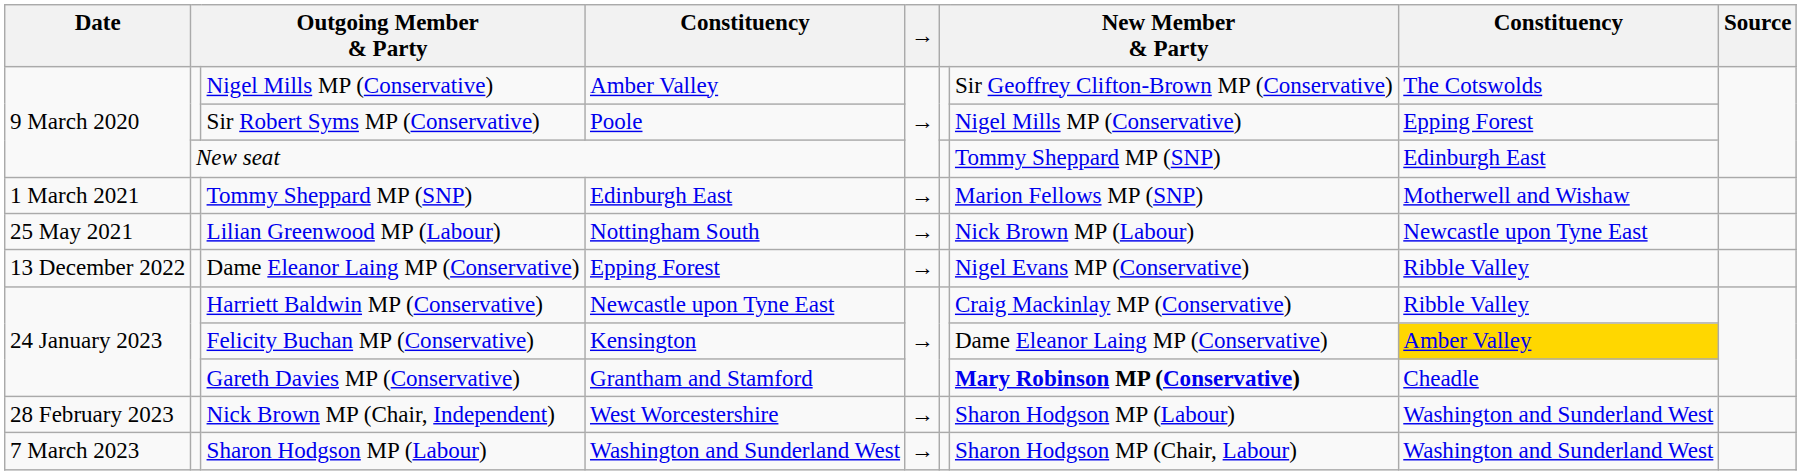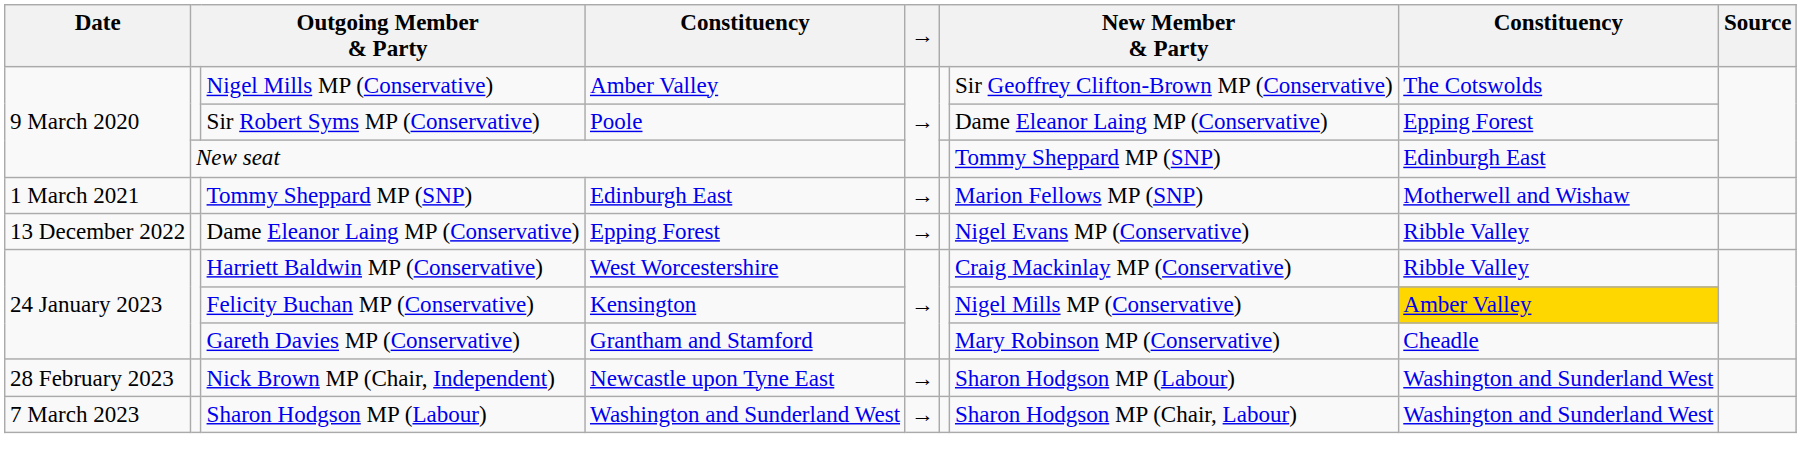(1098, 121) Nigel Mills MP (Conservative) -> (1141, 121) Dame Eleanor Laing MP (Conservative)
- row: (354, 231)
(712, 304) Newcastle upon Tyne East -> (684, 267) West Worcestershire
(1141, 341) Dame Eleanor Laing MP (Conservative) -> (1098, 304) Nigel Mills MP (Conservative)
(1127, 377) bold -> (1117, 341) normal
(684, 414) West Worcestershire -> (712, 377) Newcastle upon Tyne East
